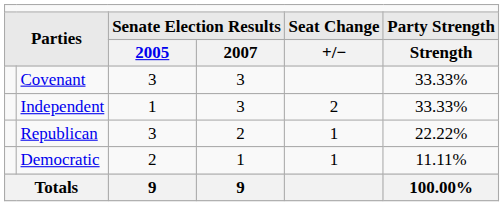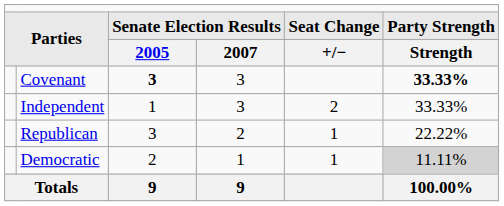(152, 79) normal -> (152, 79) bold
(441, 79) normal -> (441, 79) bold
(441, 160) no background -> (441, 160) lightgrey background
